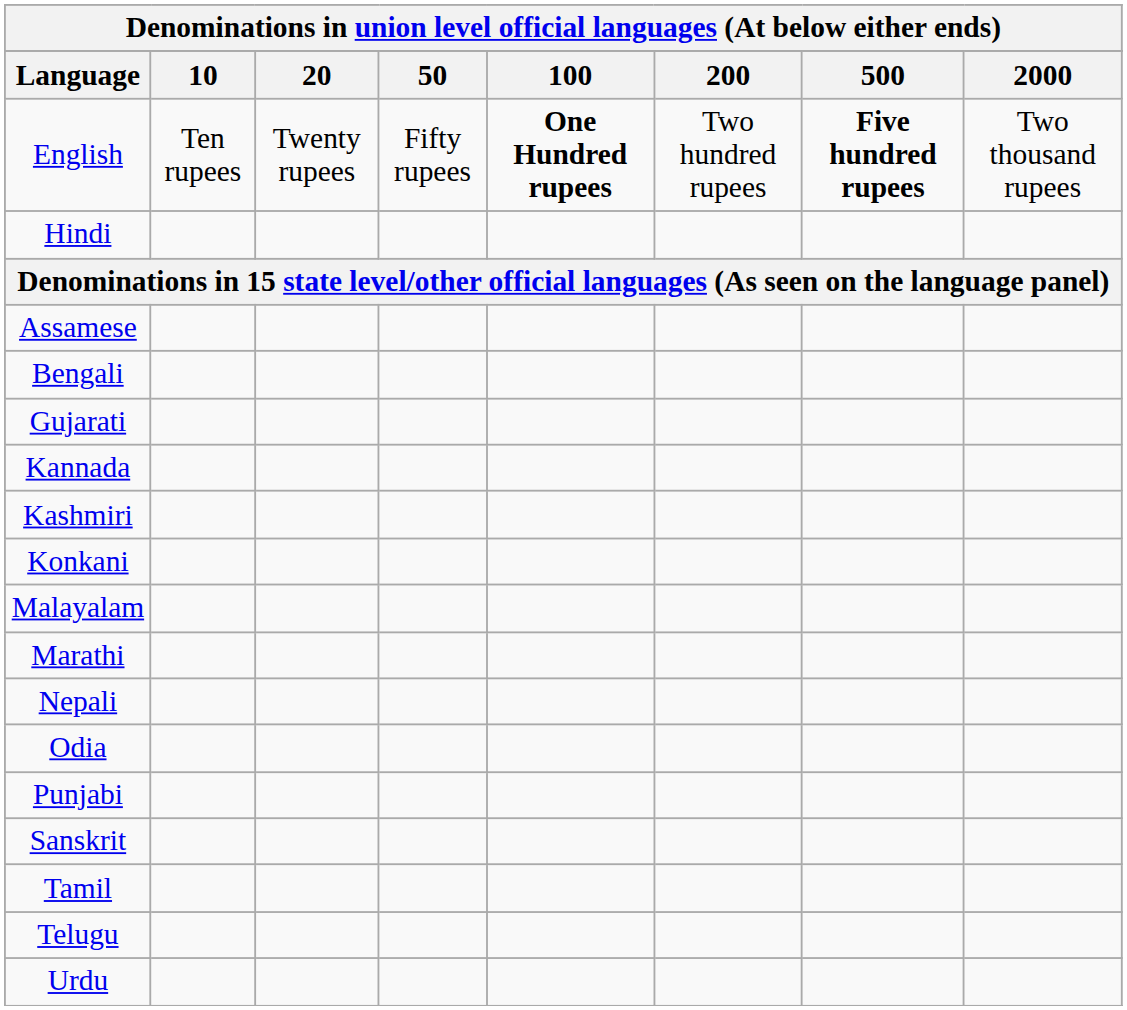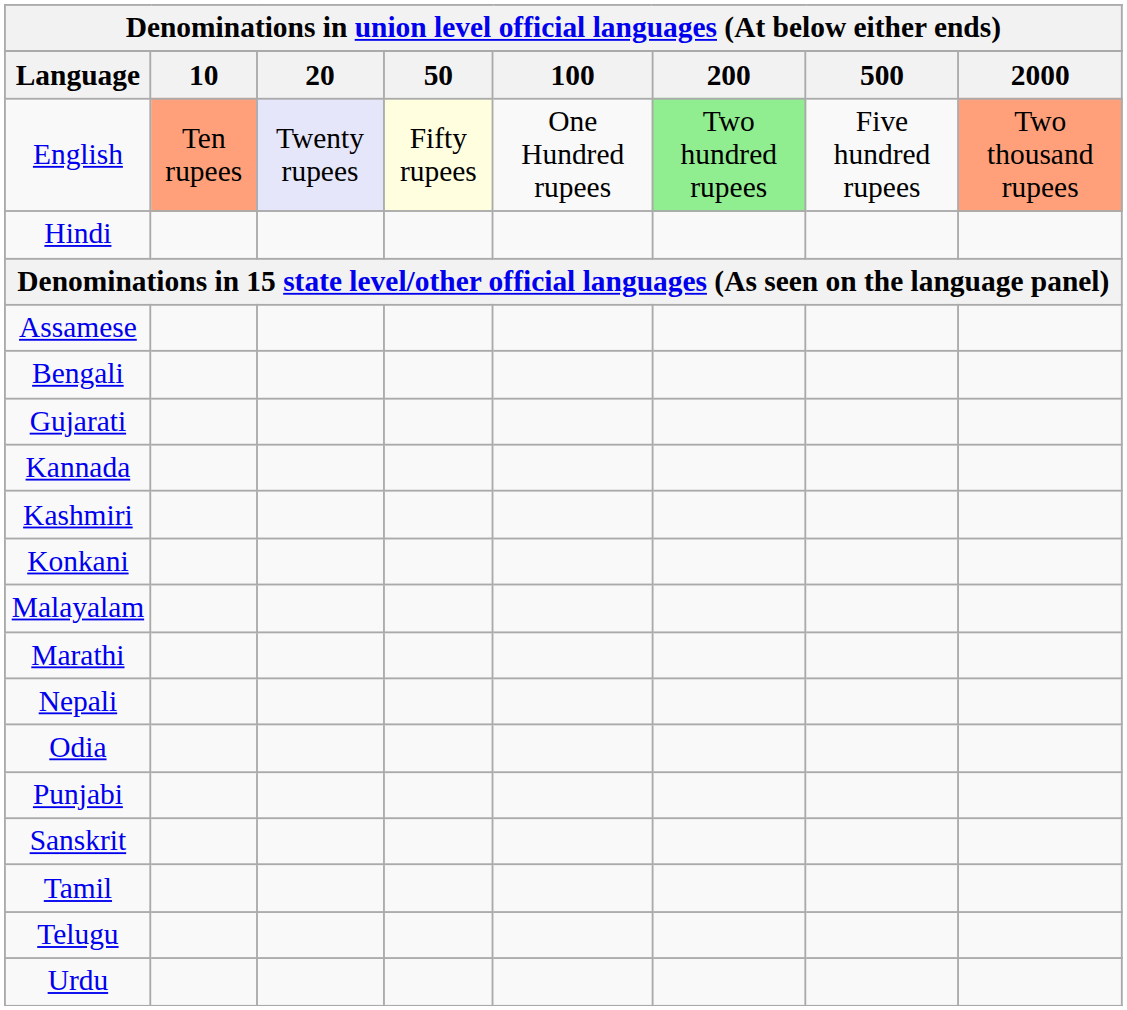(203, 154) no background -> (204, 154) lightsalmon background
(317, 154) no background -> (320, 154) lavender background
(433, 154) no background -> (438, 154) lightyellow background
(570, 154) bold -> (573, 154) normal
(728, 154) no background -> (729, 154) lightgreen background
(883, 154) bold -> (882, 154) normal
(1043, 154) no background -> (1040, 154) lightsalmon background
